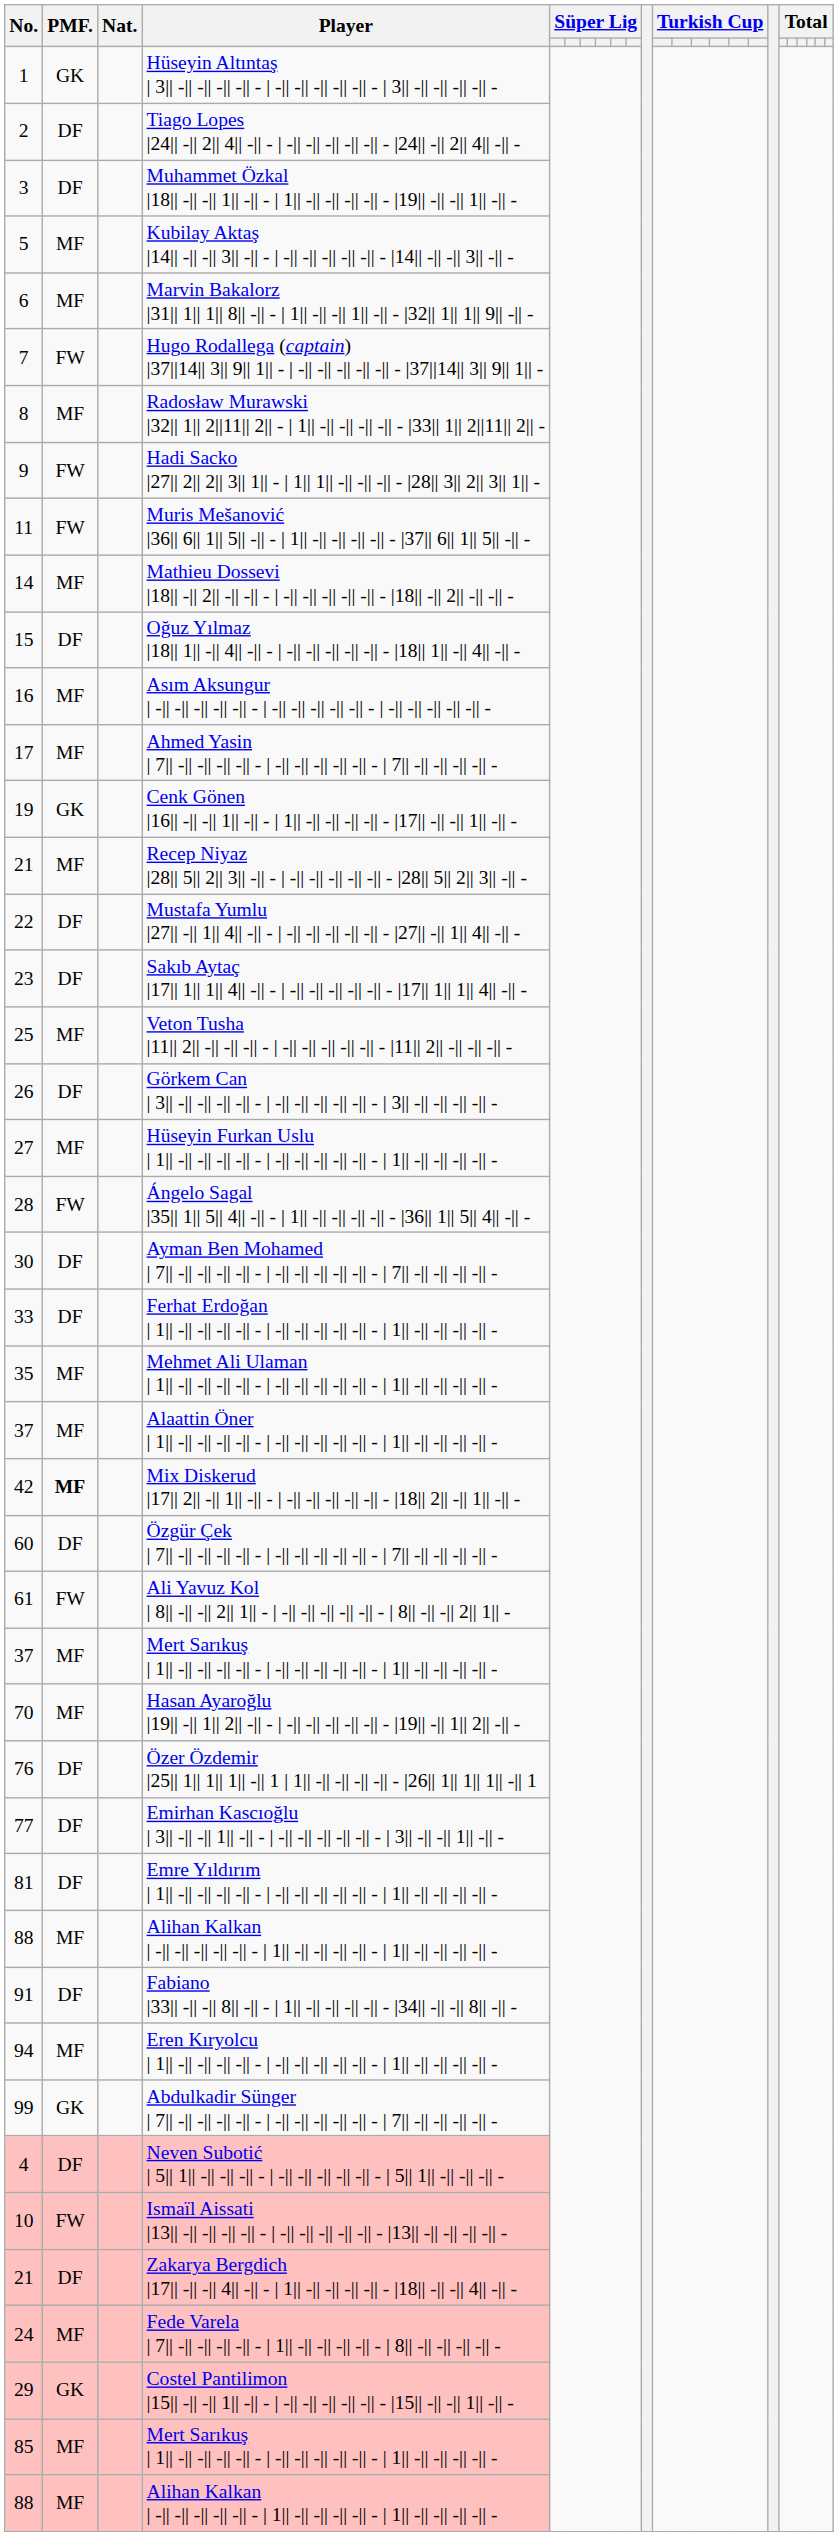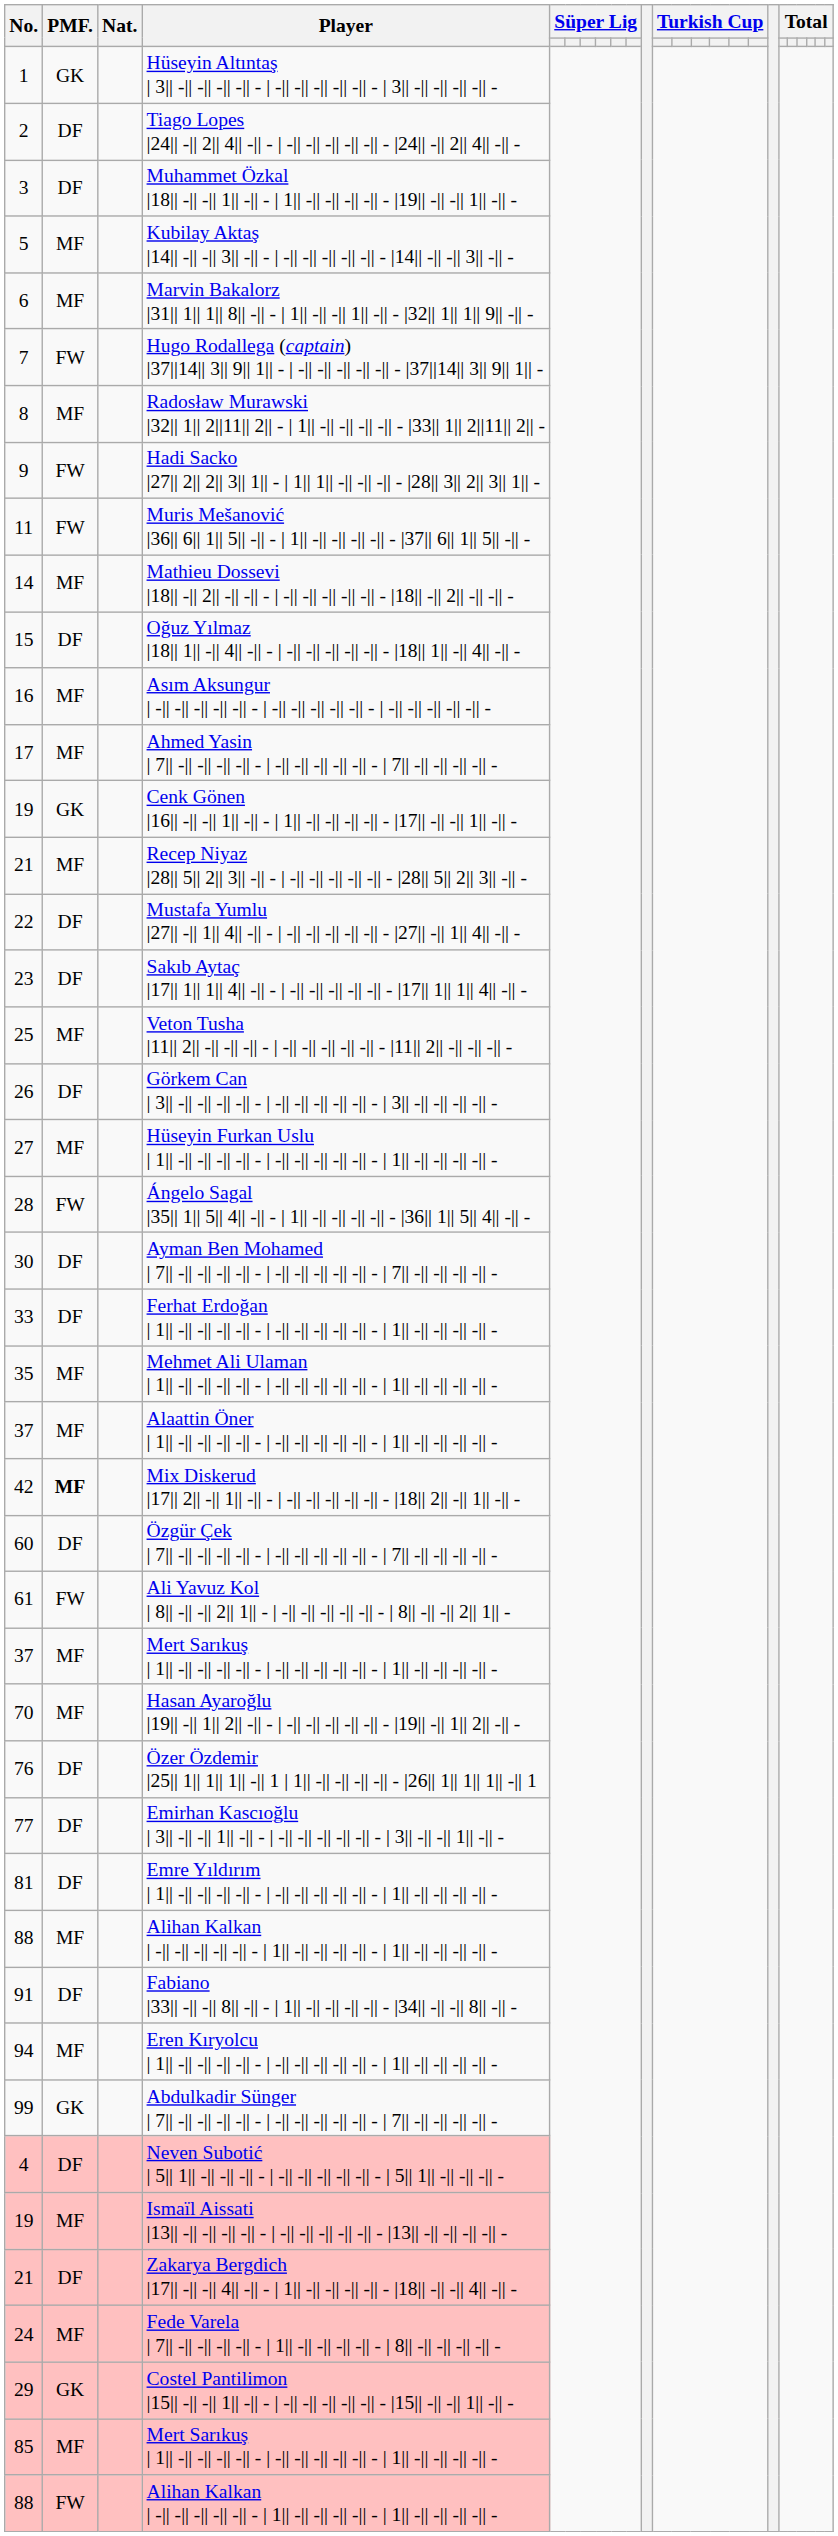(24, 2220) 10 -> (24, 2220) 19
(70, 2220) FW -> (70, 2220) MF
(70, 2503) MF -> (70, 2503) FW
